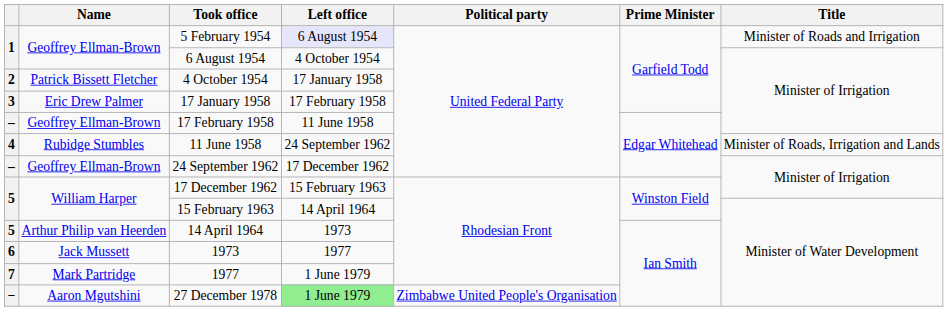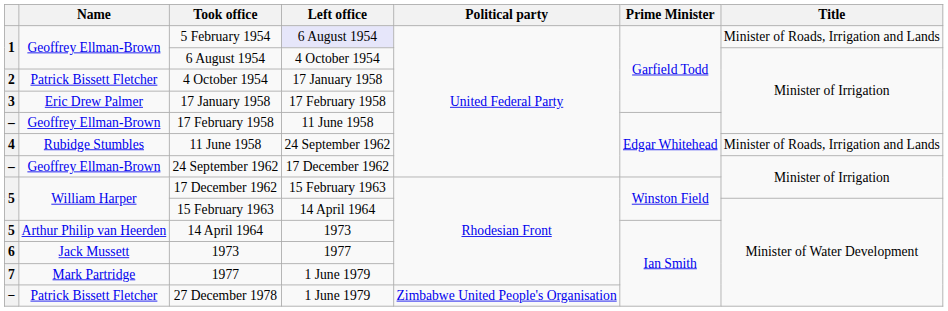(832, 36) Minister of Roads and Irrigation -> (832, 36) Minister of Roads, Irrigation and Lands
(94, 295) Aaron Mgutshini -> (94, 295) Patrick Bissett Fletcher
(337, 295) lightgreen background -> (337, 295) no background
